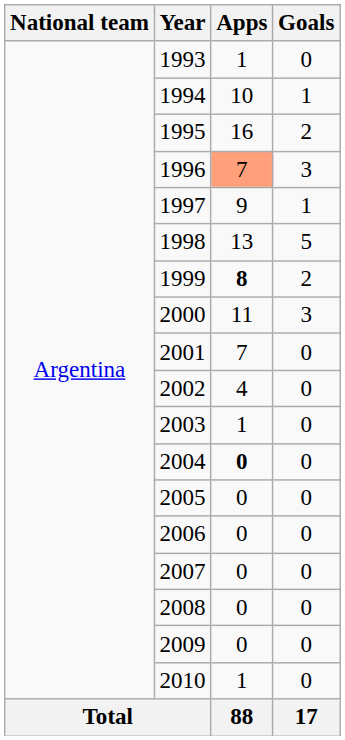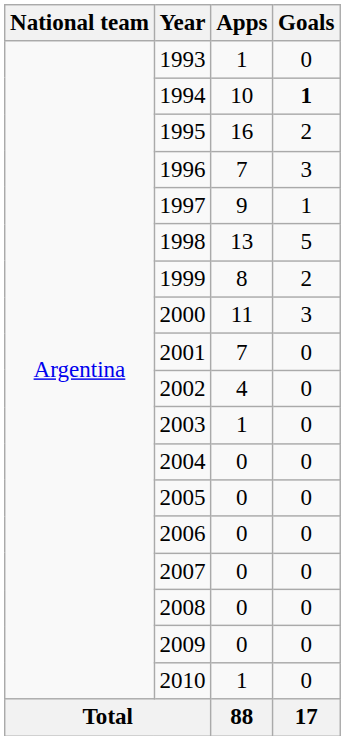(306, 95) normal -> (306, 95) bold
(242, 168) lightsalmon background -> (242, 168) no background
(242, 278) bold -> (242, 278) normal
(242, 461) bold -> (242, 461) normal
